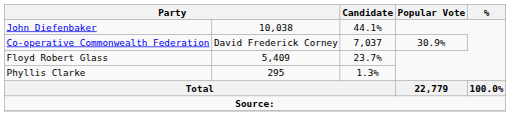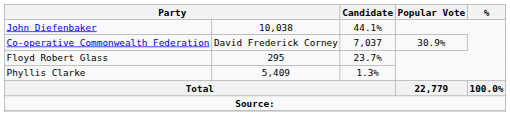(276, 58) 5,409 -> (276, 58) 295
(276, 73) 295 -> (276, 73) 5,409
